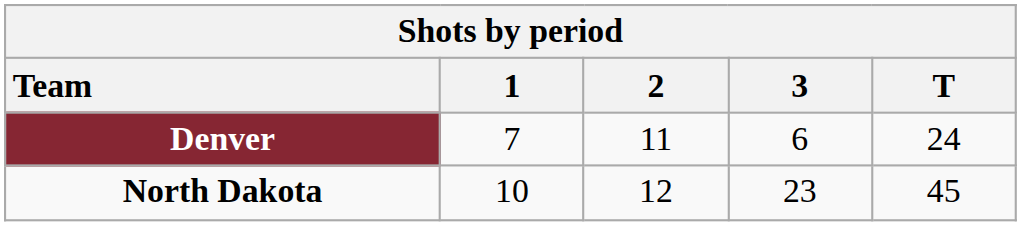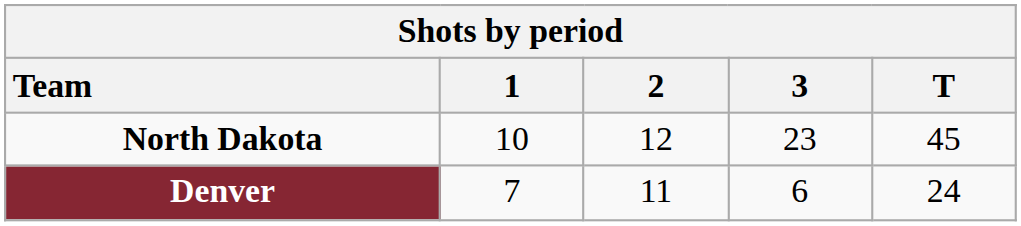rows swapped: (223, 191) <-> (223, 138)
